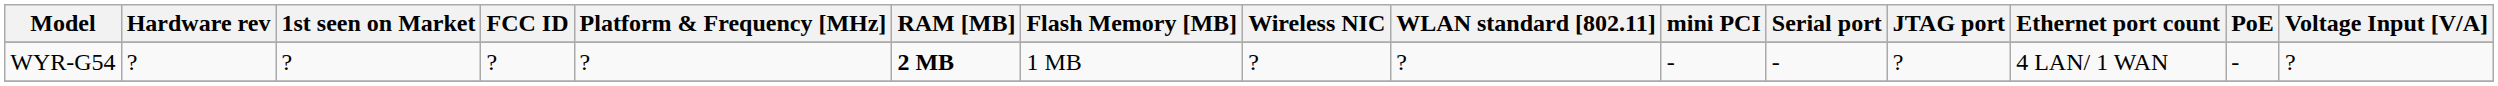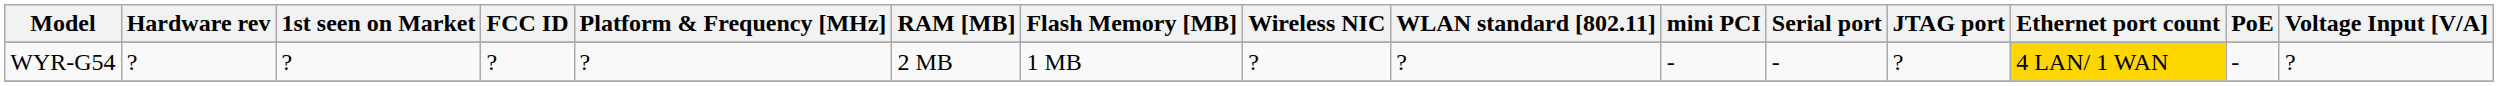(926, 61) bold -> (925, 61) normal
(2092, 61) no background -> (2092, 61) gold background
